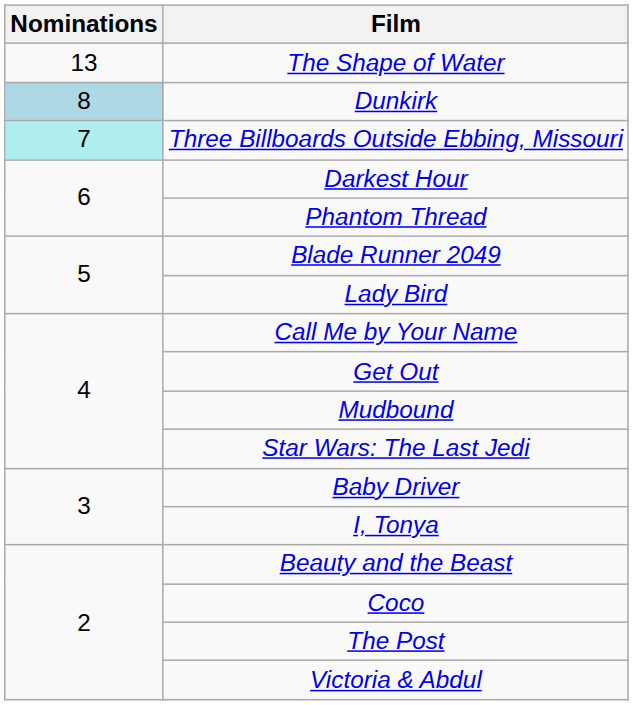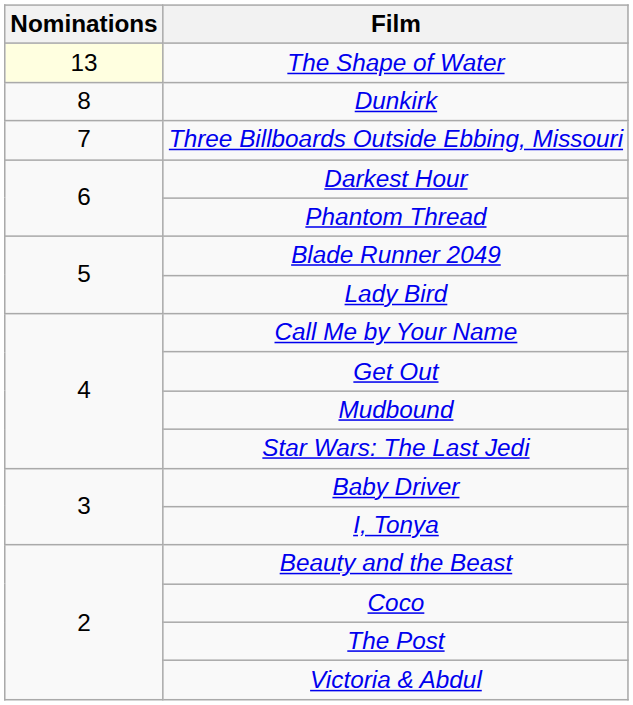(84, 62) no background -> (84, 62) lightyellow background
(84, 101) lightblue background -> (84, 101) no background
(84, 139) paleturquoise background -> (84, 139) no background
